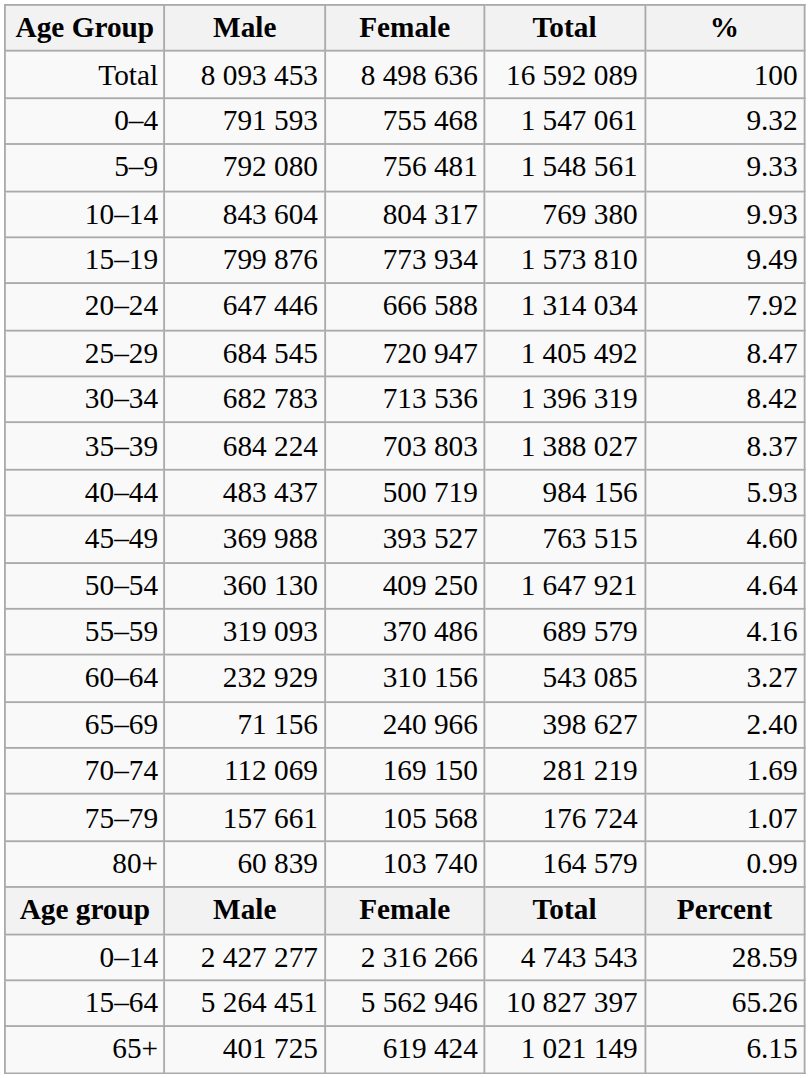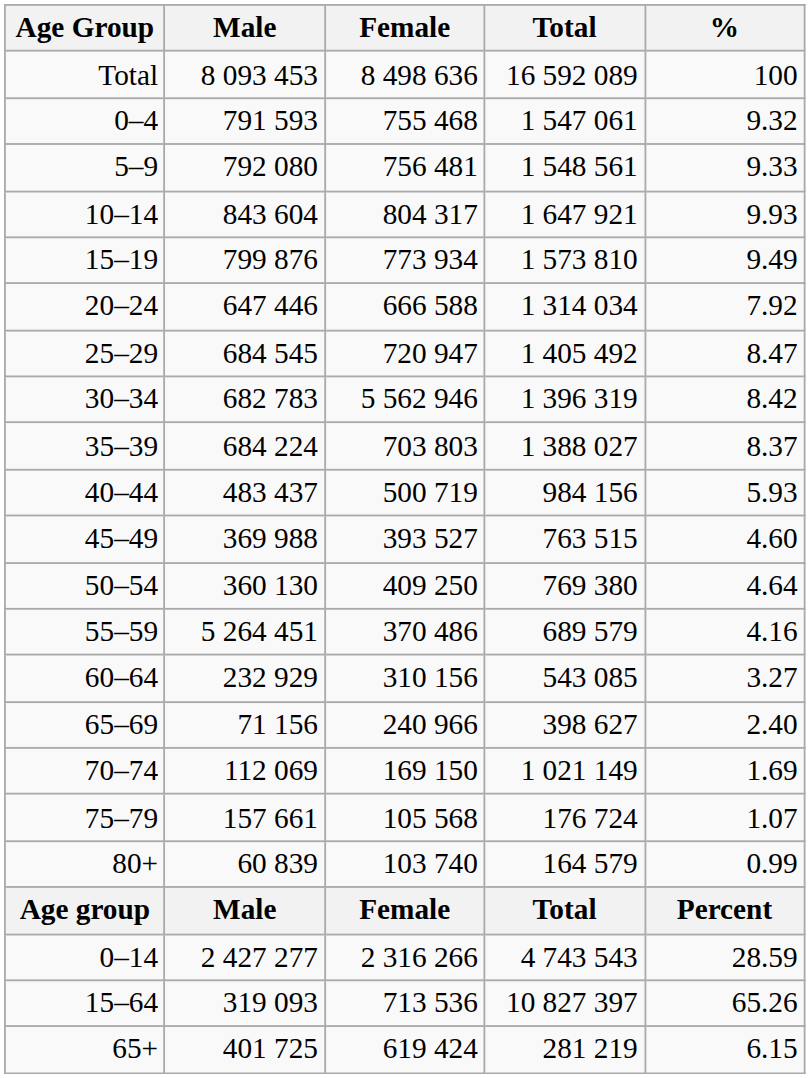(590, 213) 769 380 -> (579, 213) 1 647 921
(430, 399) 713 536 -> (419, 399) 5 562 946
(579, 584) 1 647 921 -> (590, 584) 769 380
(270, 631) 319 093 -> (259, 631) 5 264 451
(590, 770) 281 219 -> (579, 770) 1 021 149
(259, 1002) 5 264 451 -> (270, 1002) 319 093
(419, 1002) 5 562 946 -> (430, 1002) 713 536
(579, 1049) 1 021 149 -> (590, 1049) 281 219
